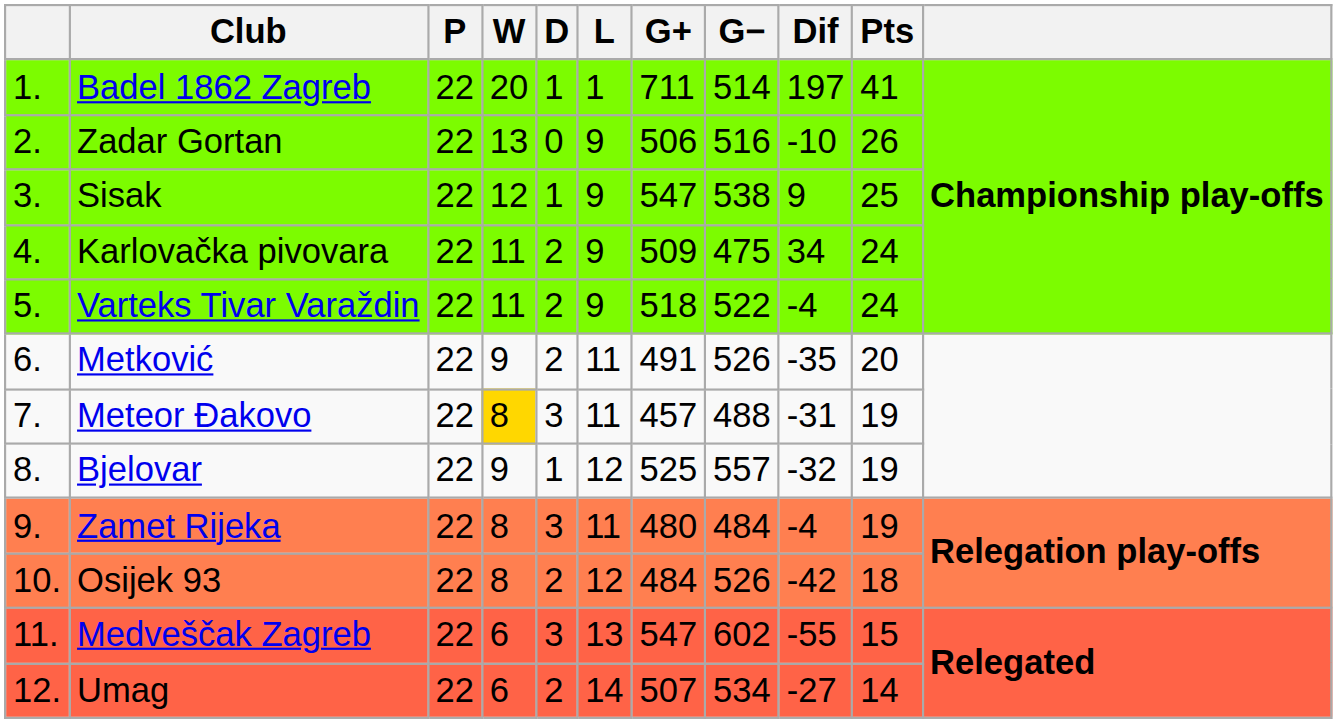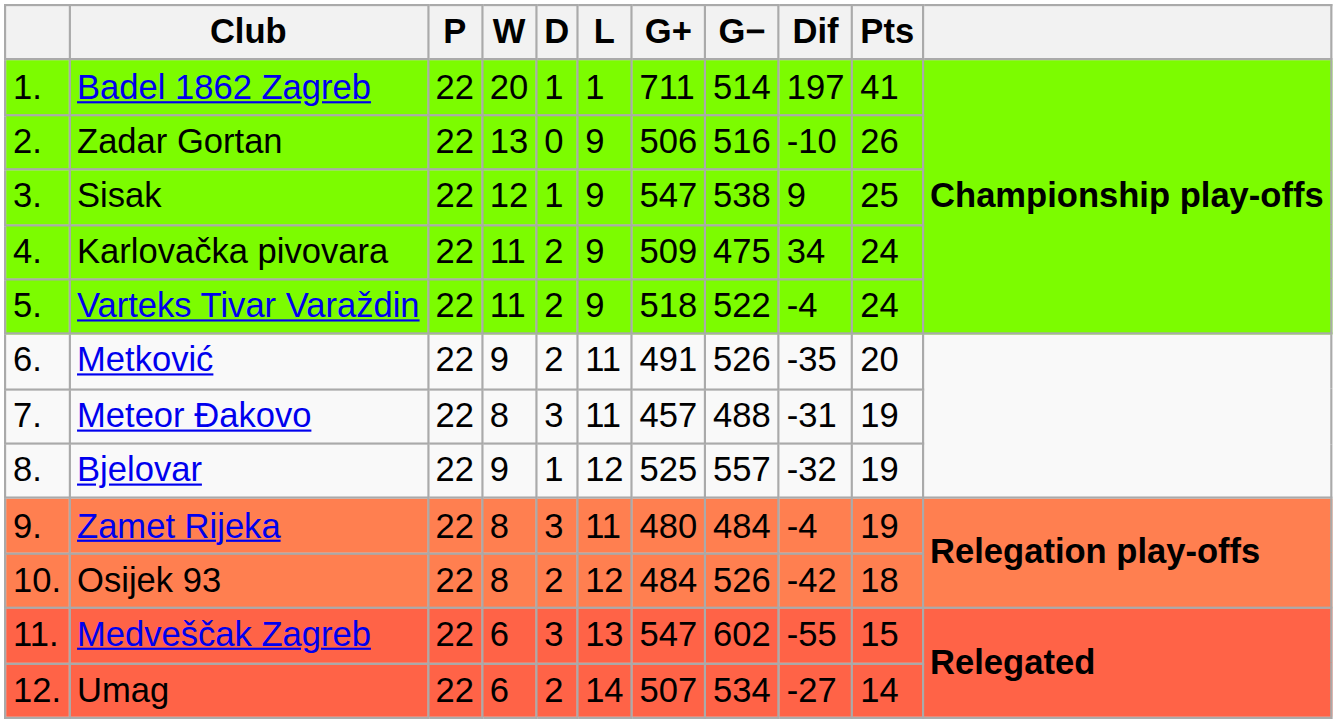(499, 415) gold background -> (499, 415) no background
